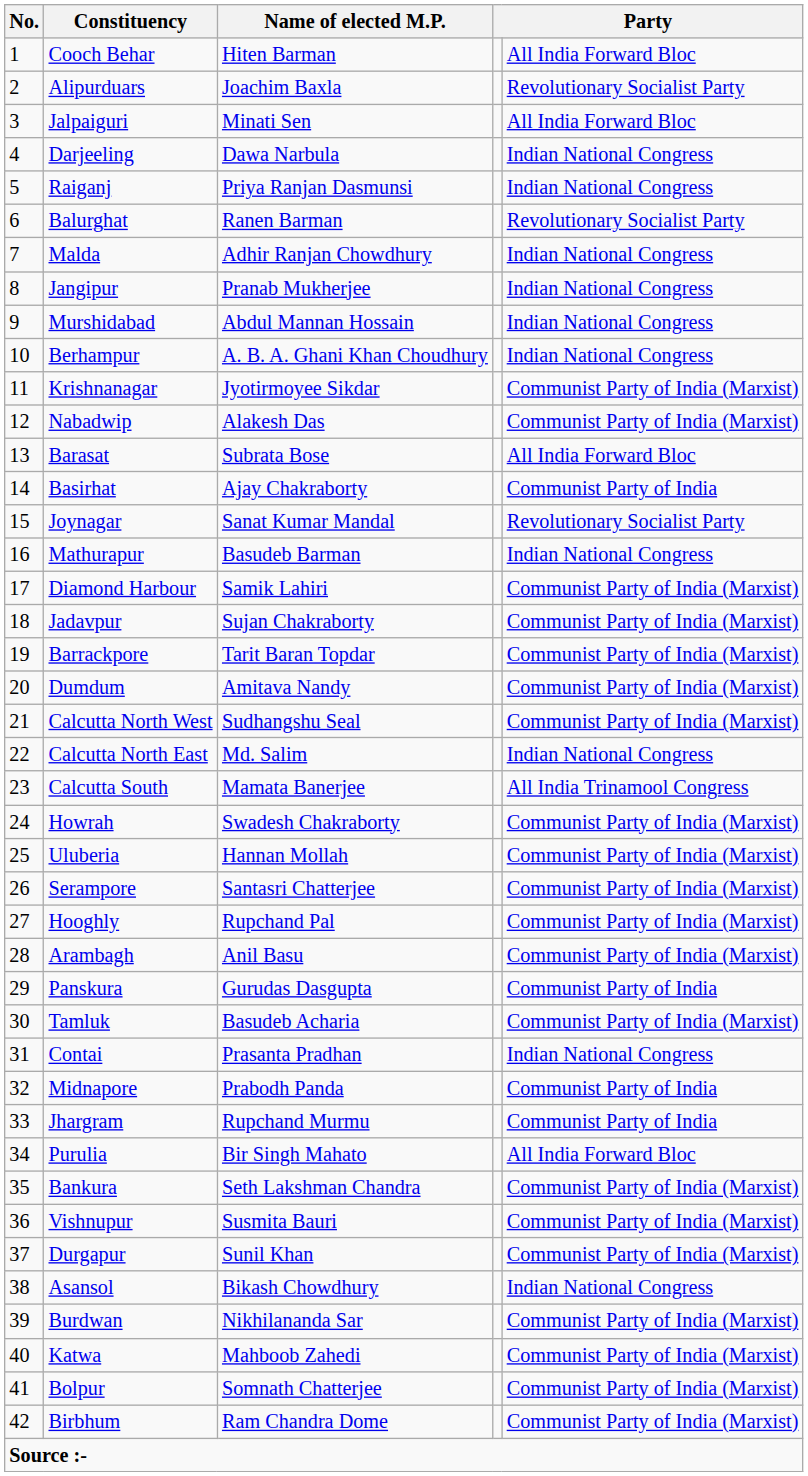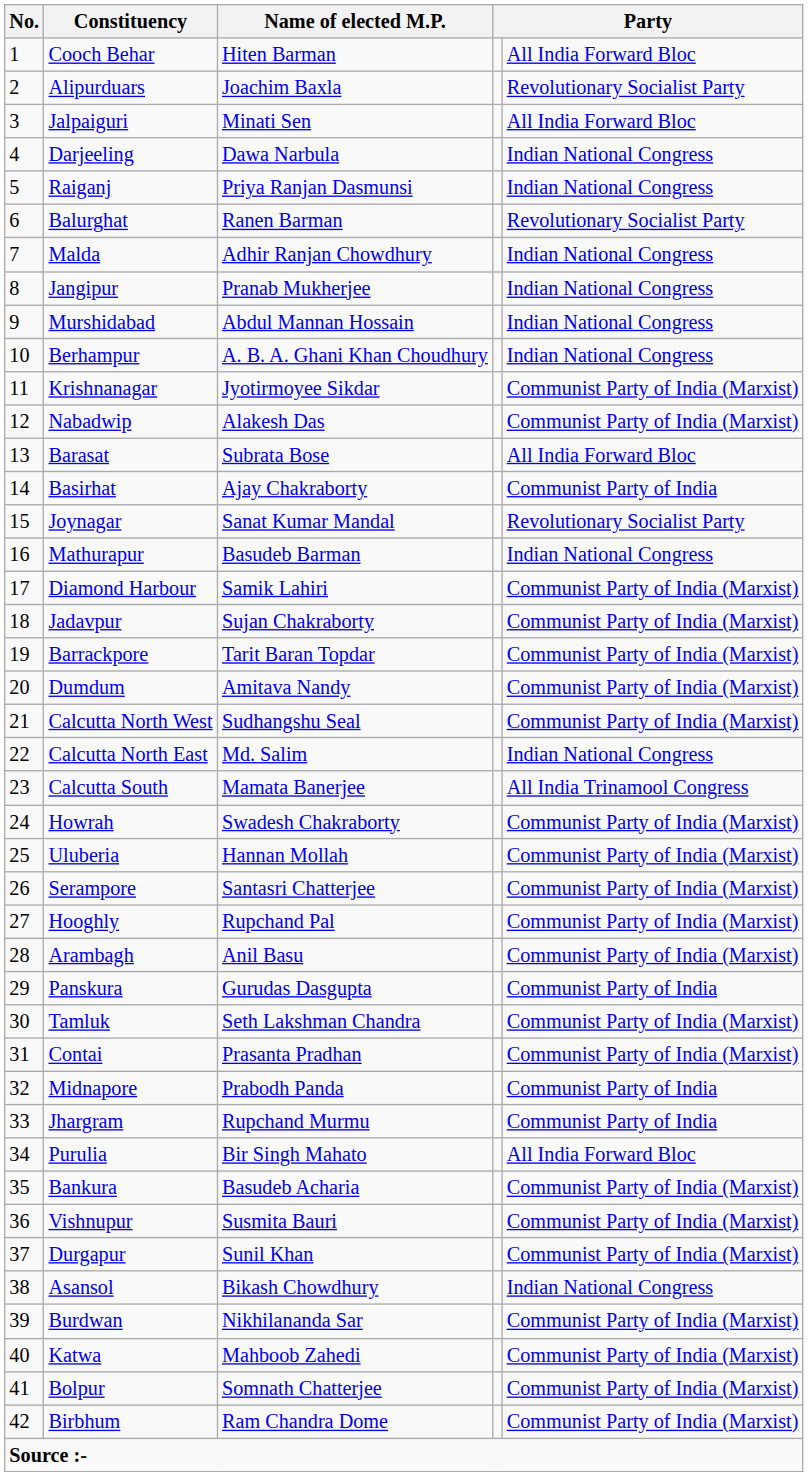(291, 1021) Basudeb Acharia -> (321, 1021) Seth Lakshman Chandra
(610, 1054) Indian National Congress -> (653, 1054) Communist Party of India (Marxist)
(321, 1188) Seth Lakshman Chandra -> (291, 1188) Basudeb Acharia
